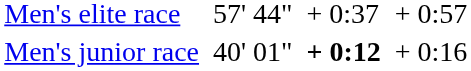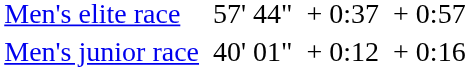(344, 52) bold -> (343, 52) normal
